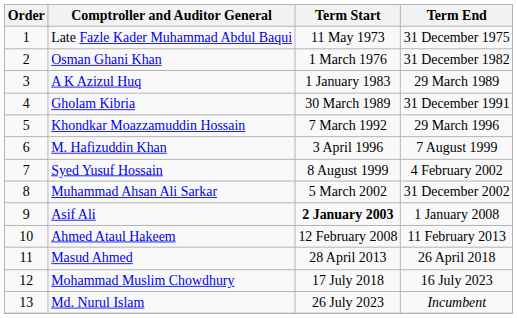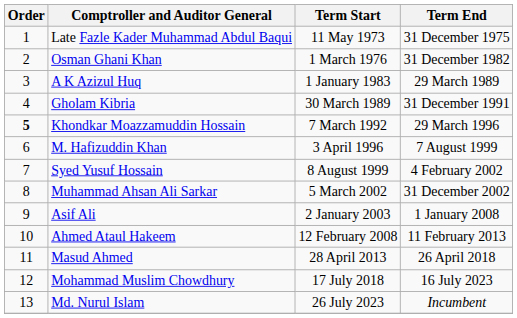(26, 125) normal -> (26, 125) bold
(348, 214) bold -> (348, 214) normal
